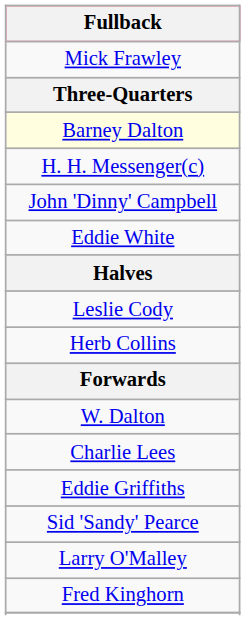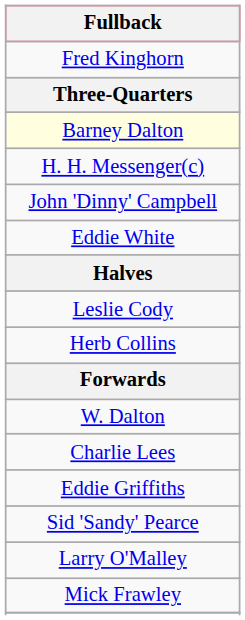(123, 58) Mick Frawley -> (123, 58) Fred Kinghorn
(123, 594) Fred Kinghorn -> (123, 594) Mick Frawley
